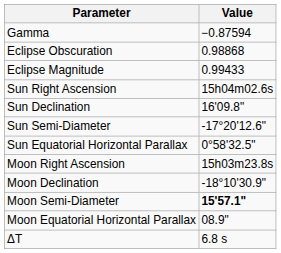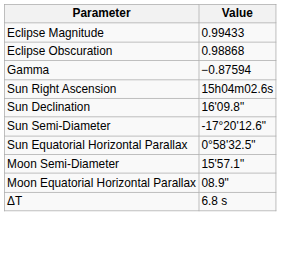rows swapped: (55, 70) <-> (28, 32)
- row: (66, 164)
- row: (53, 182)
(224, 201) bold -> (223, 164) normal
